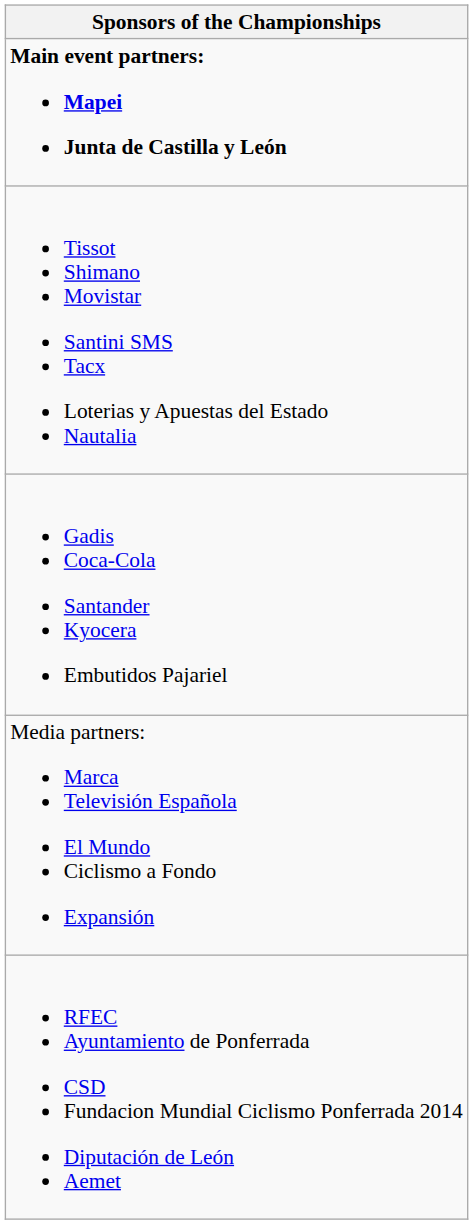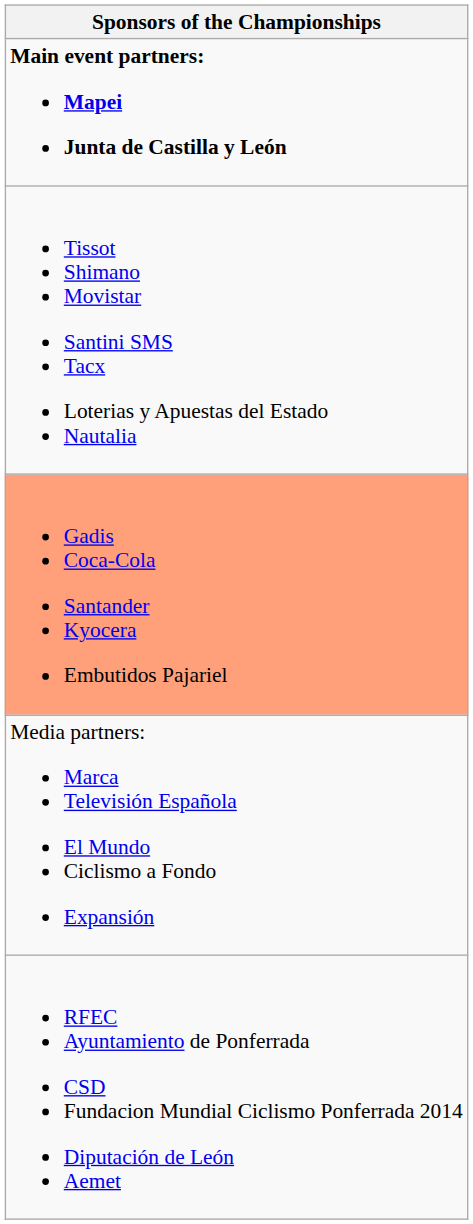(236, 606) no background -> (236, 606) lightsalmon background
